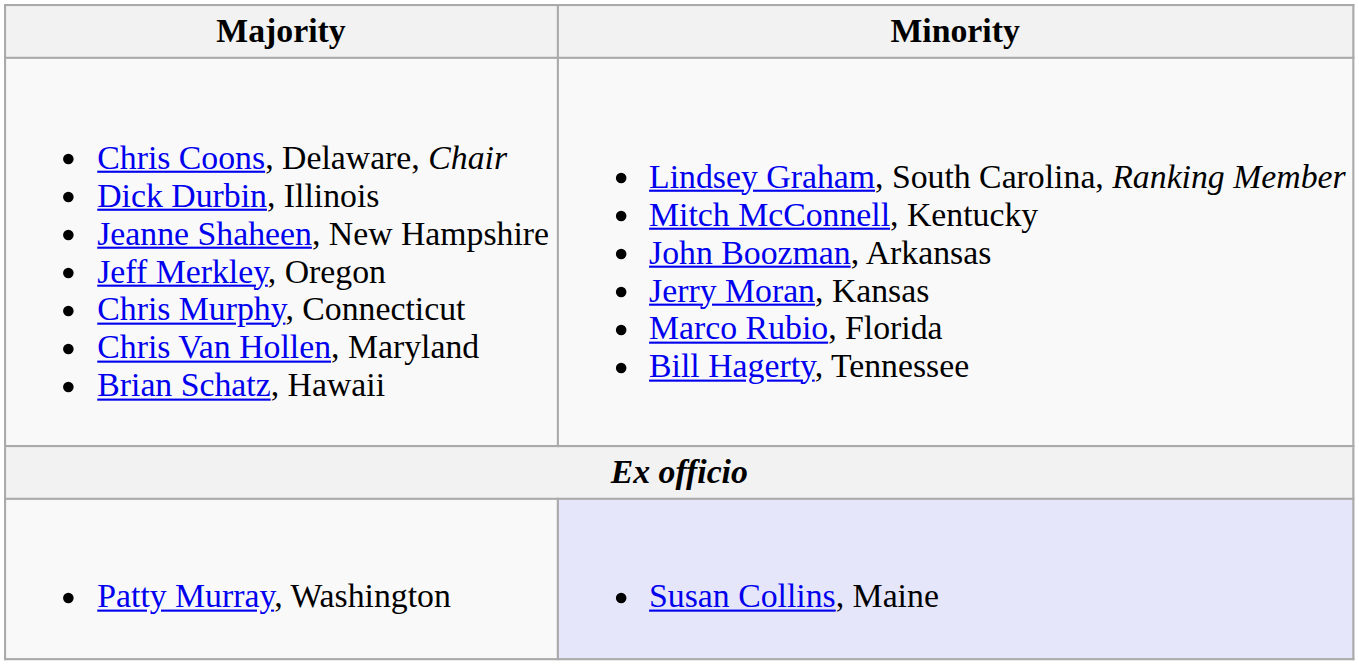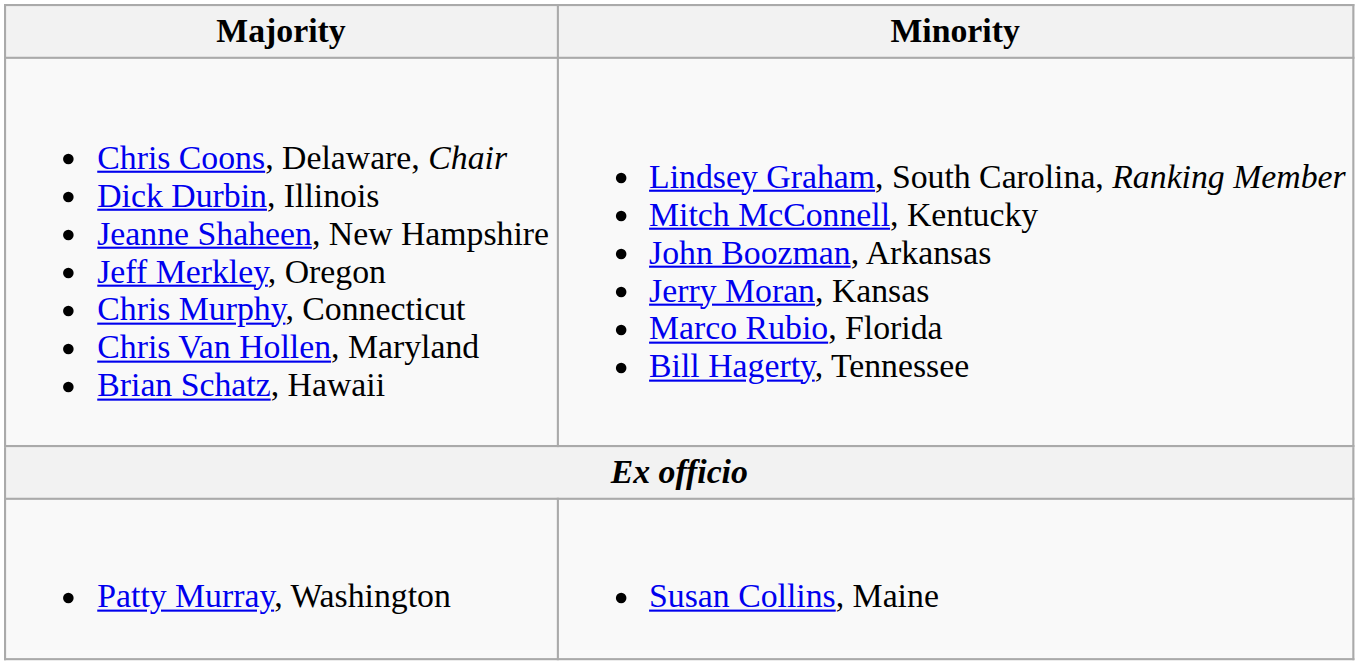(955, 598) lavender background -> (955, 598) no background
